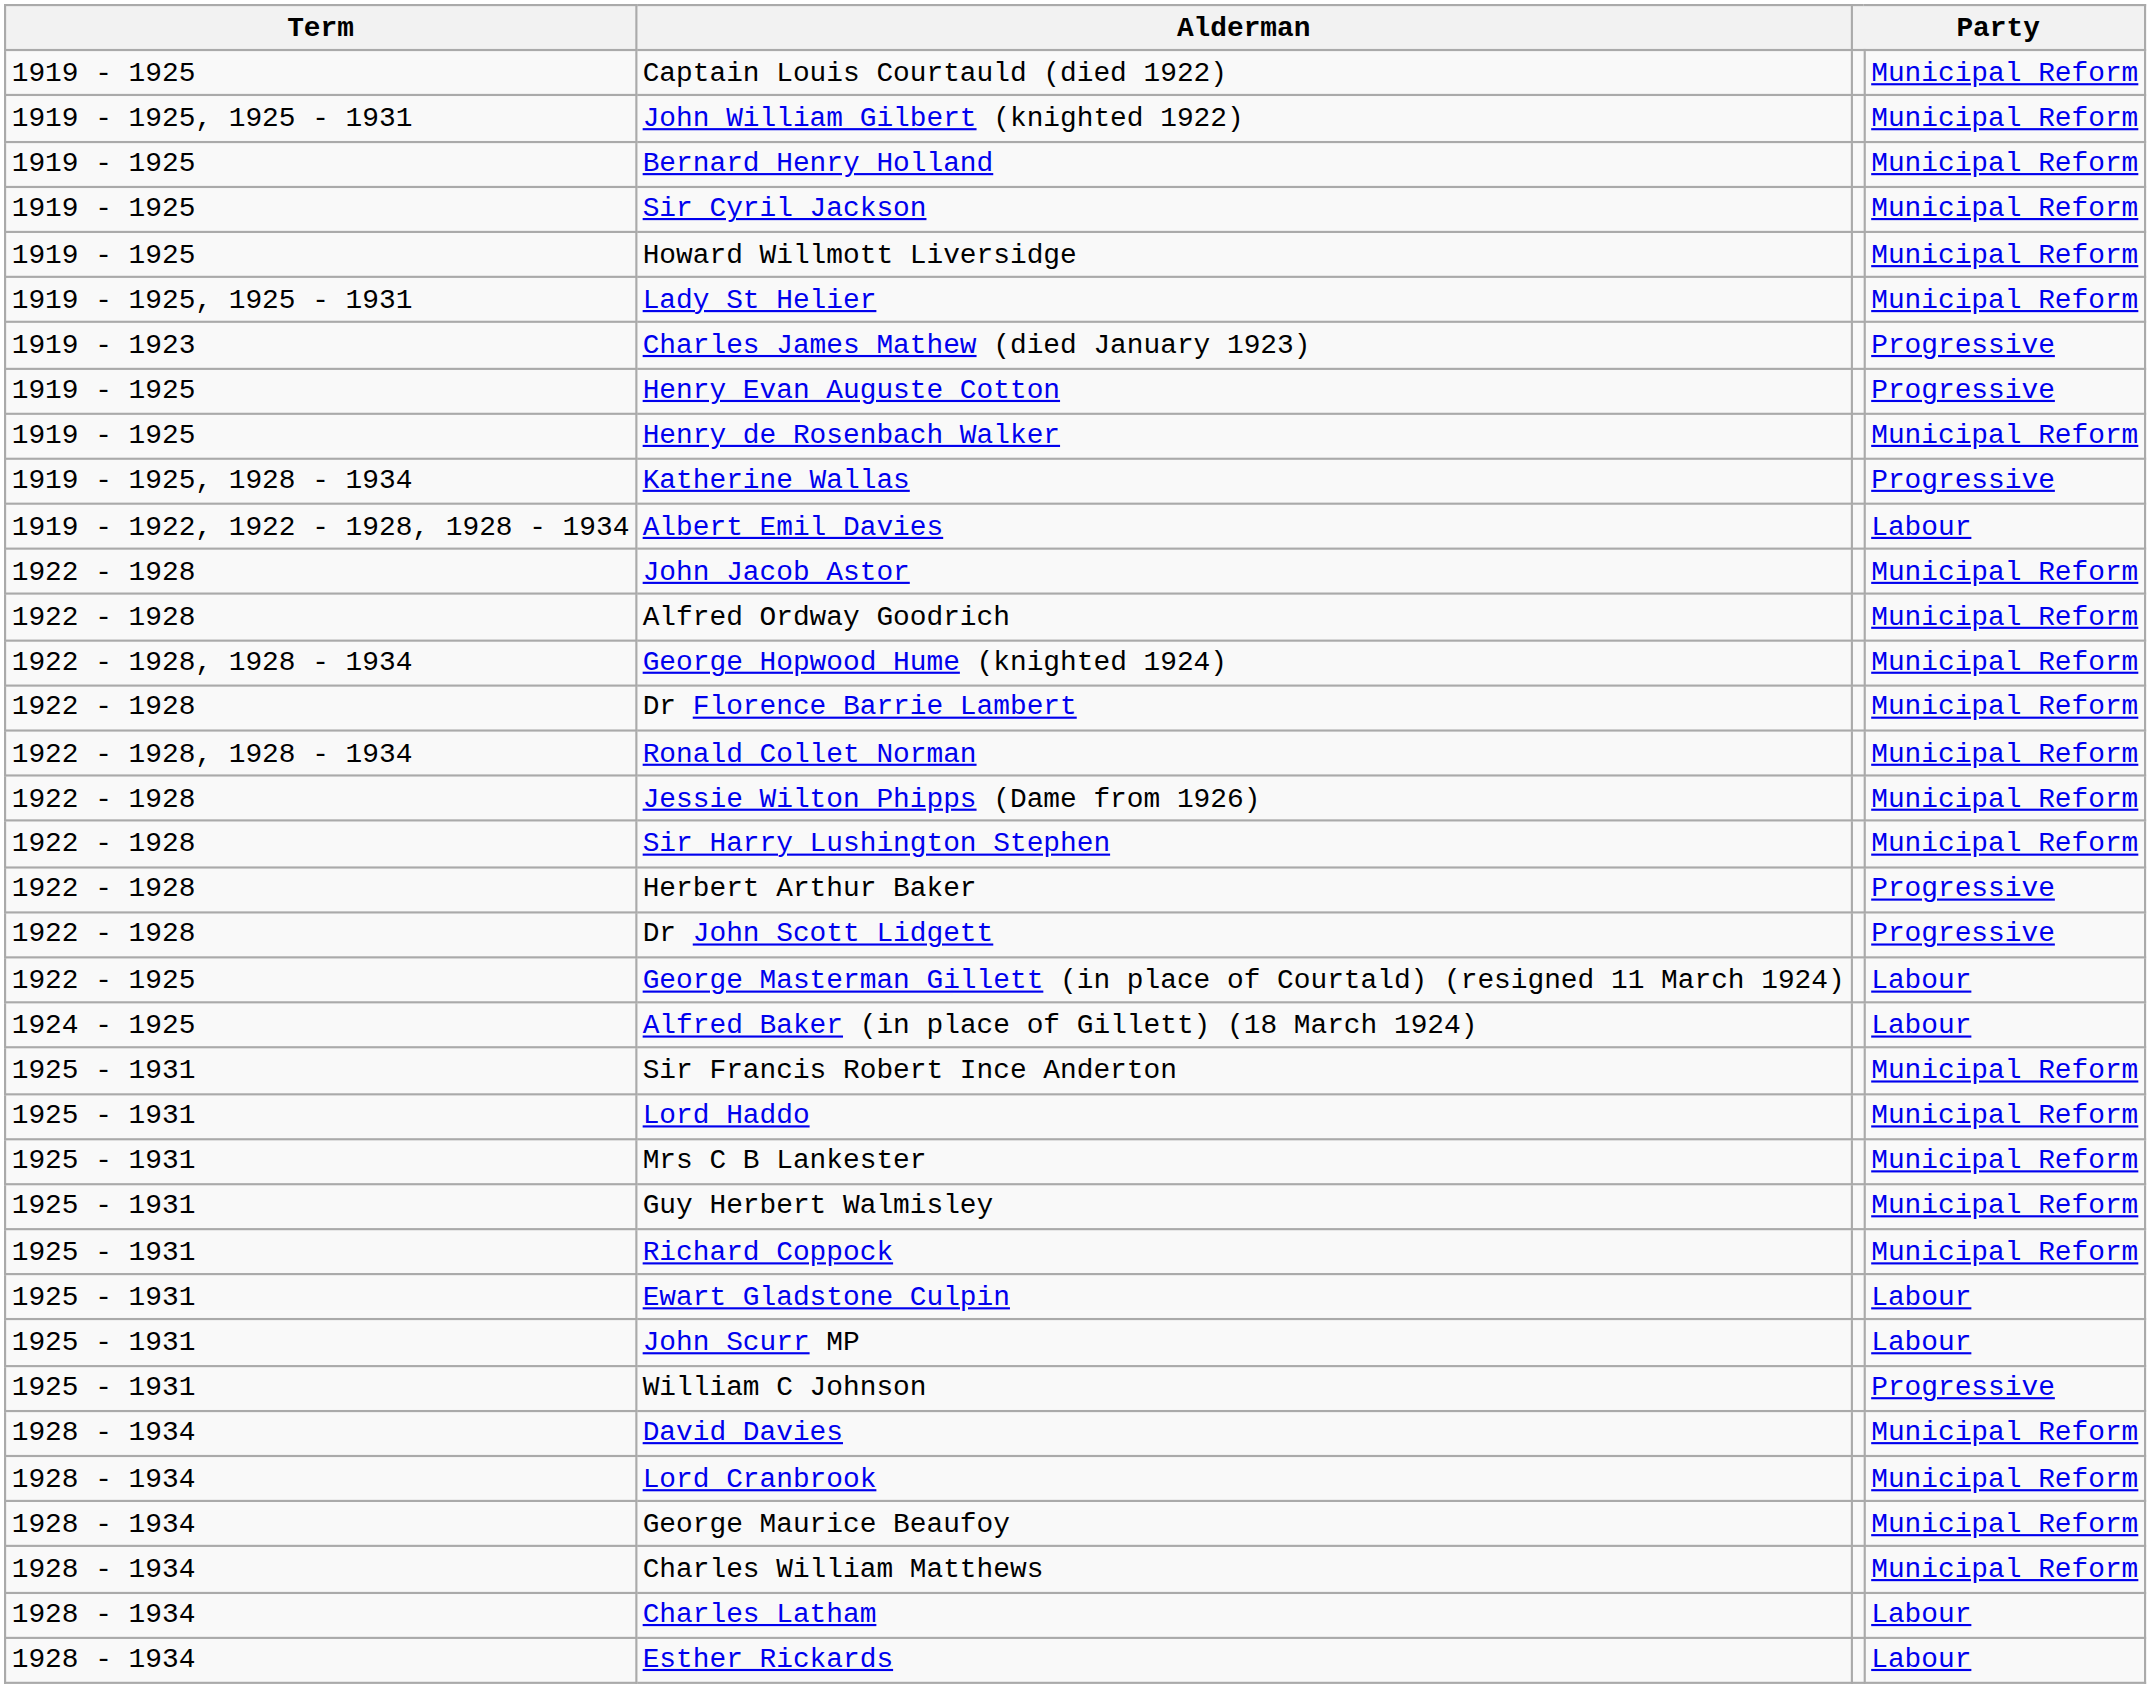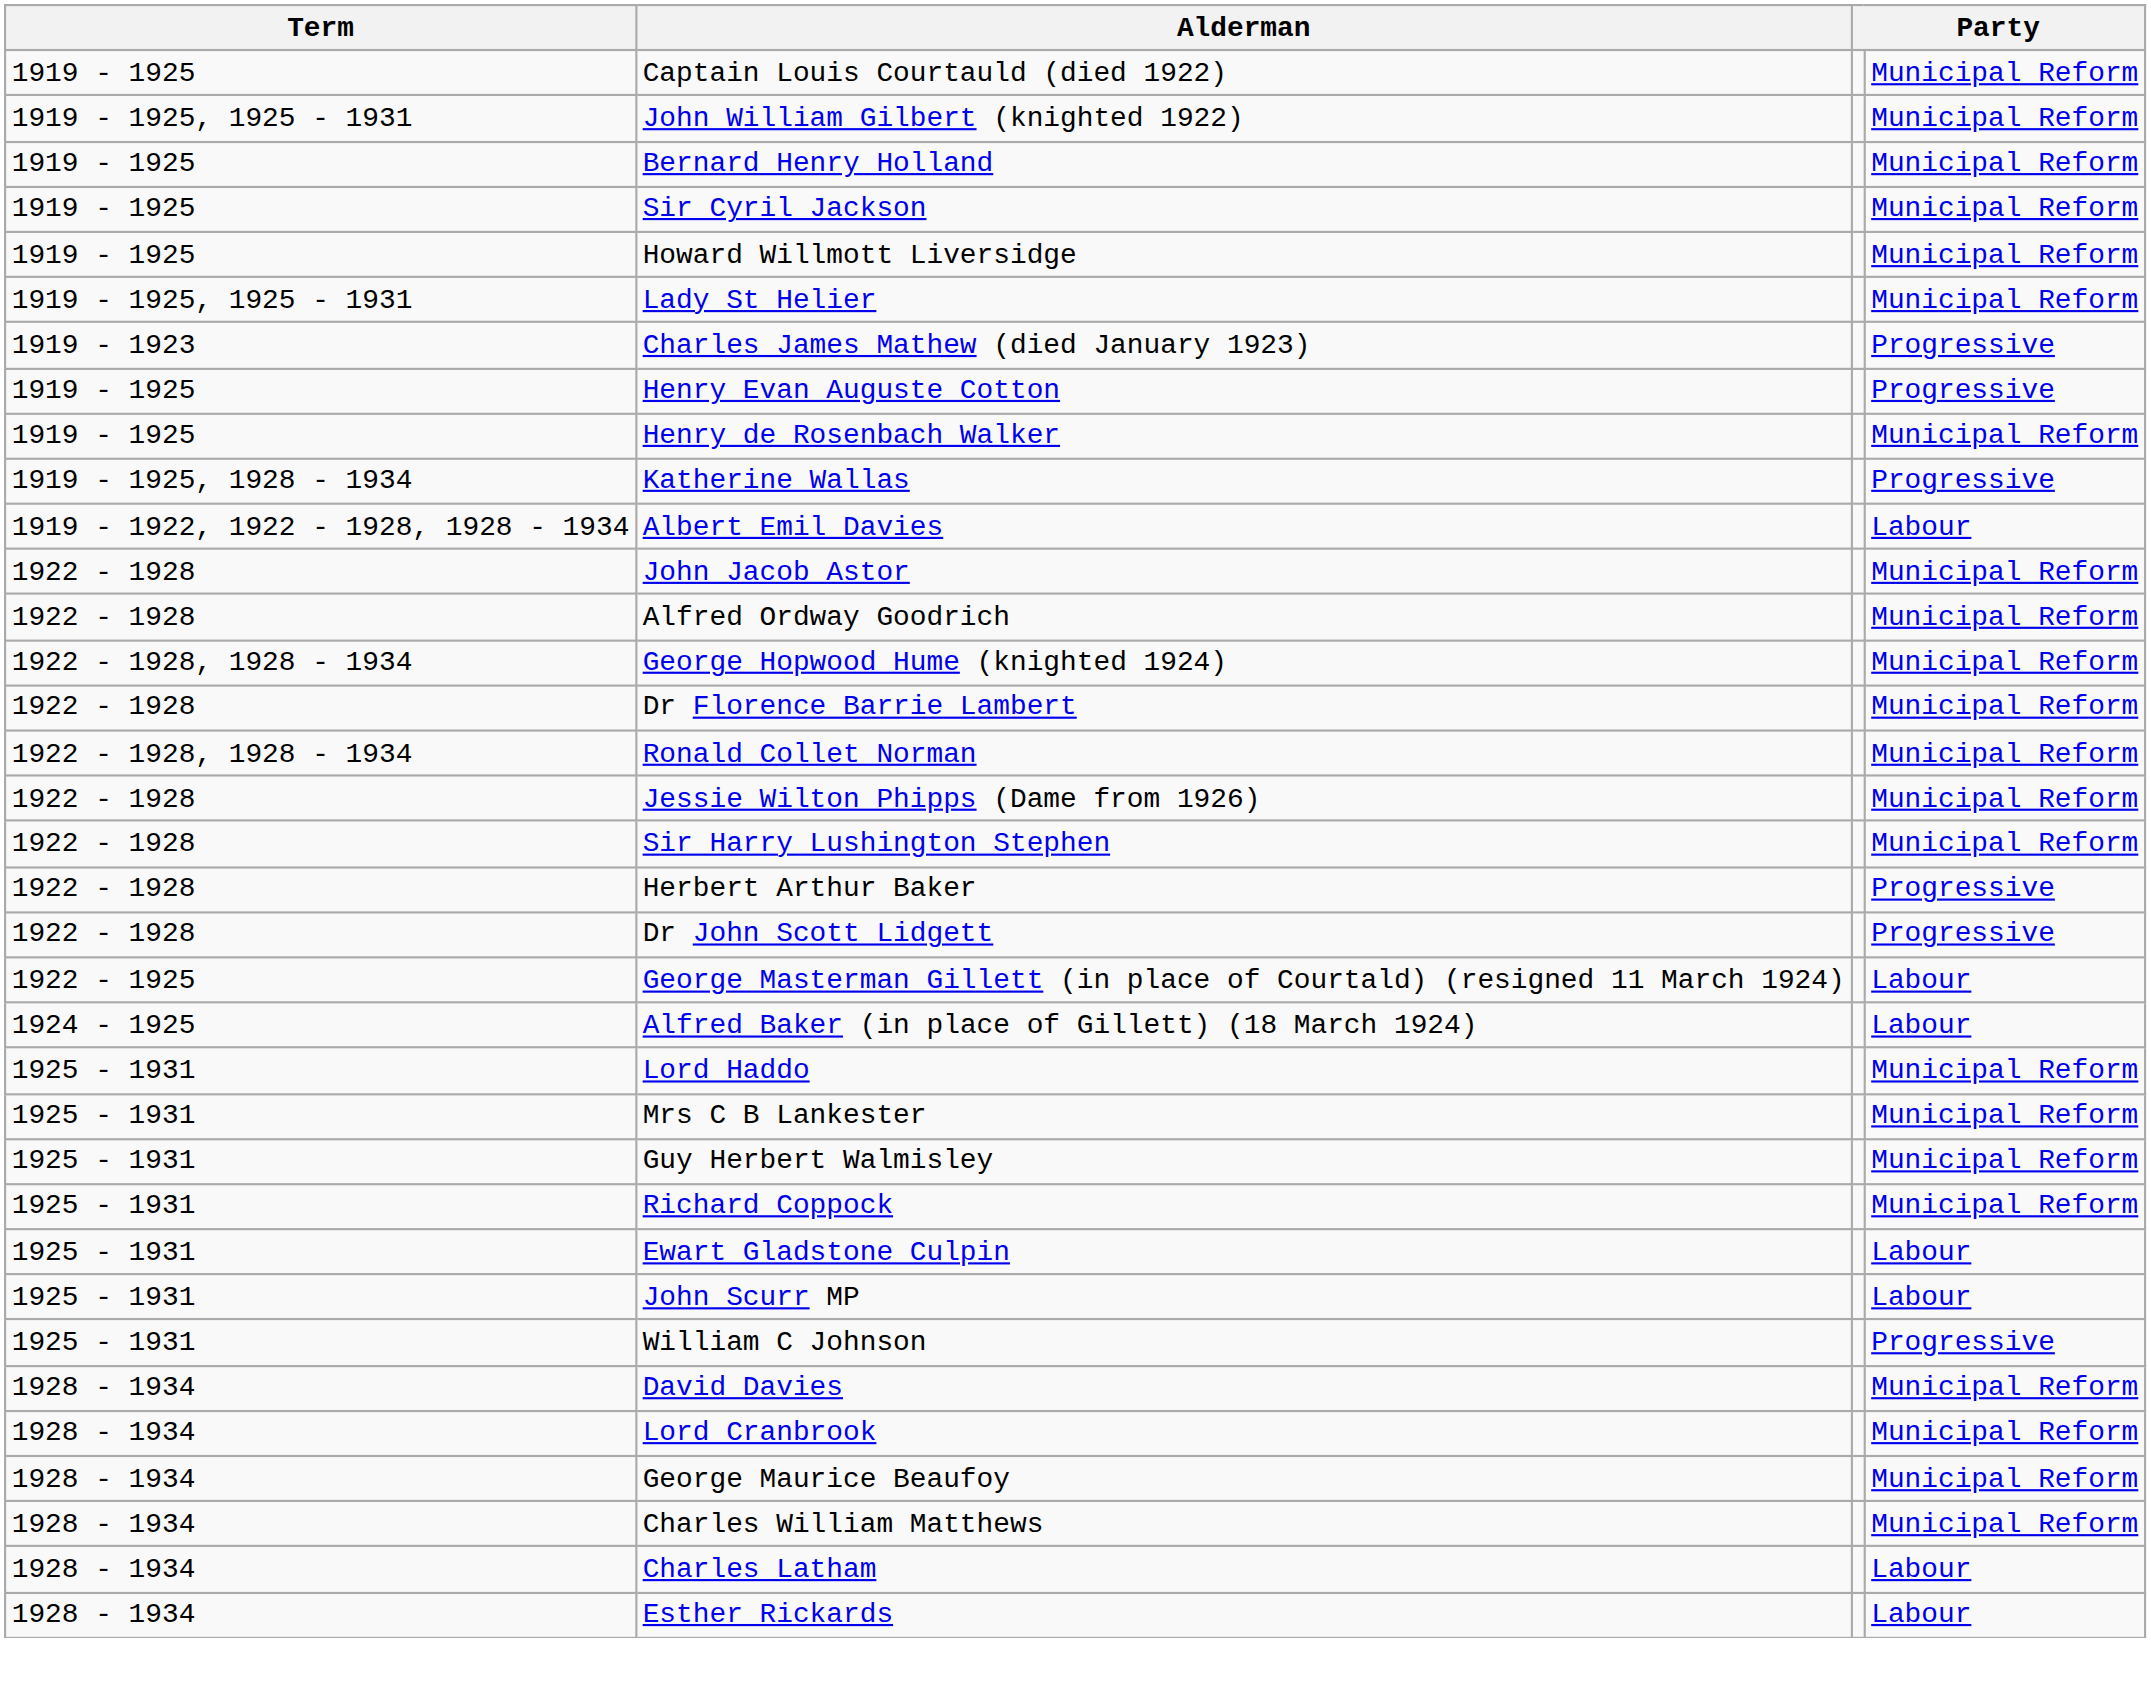- row: (910, 1071)
